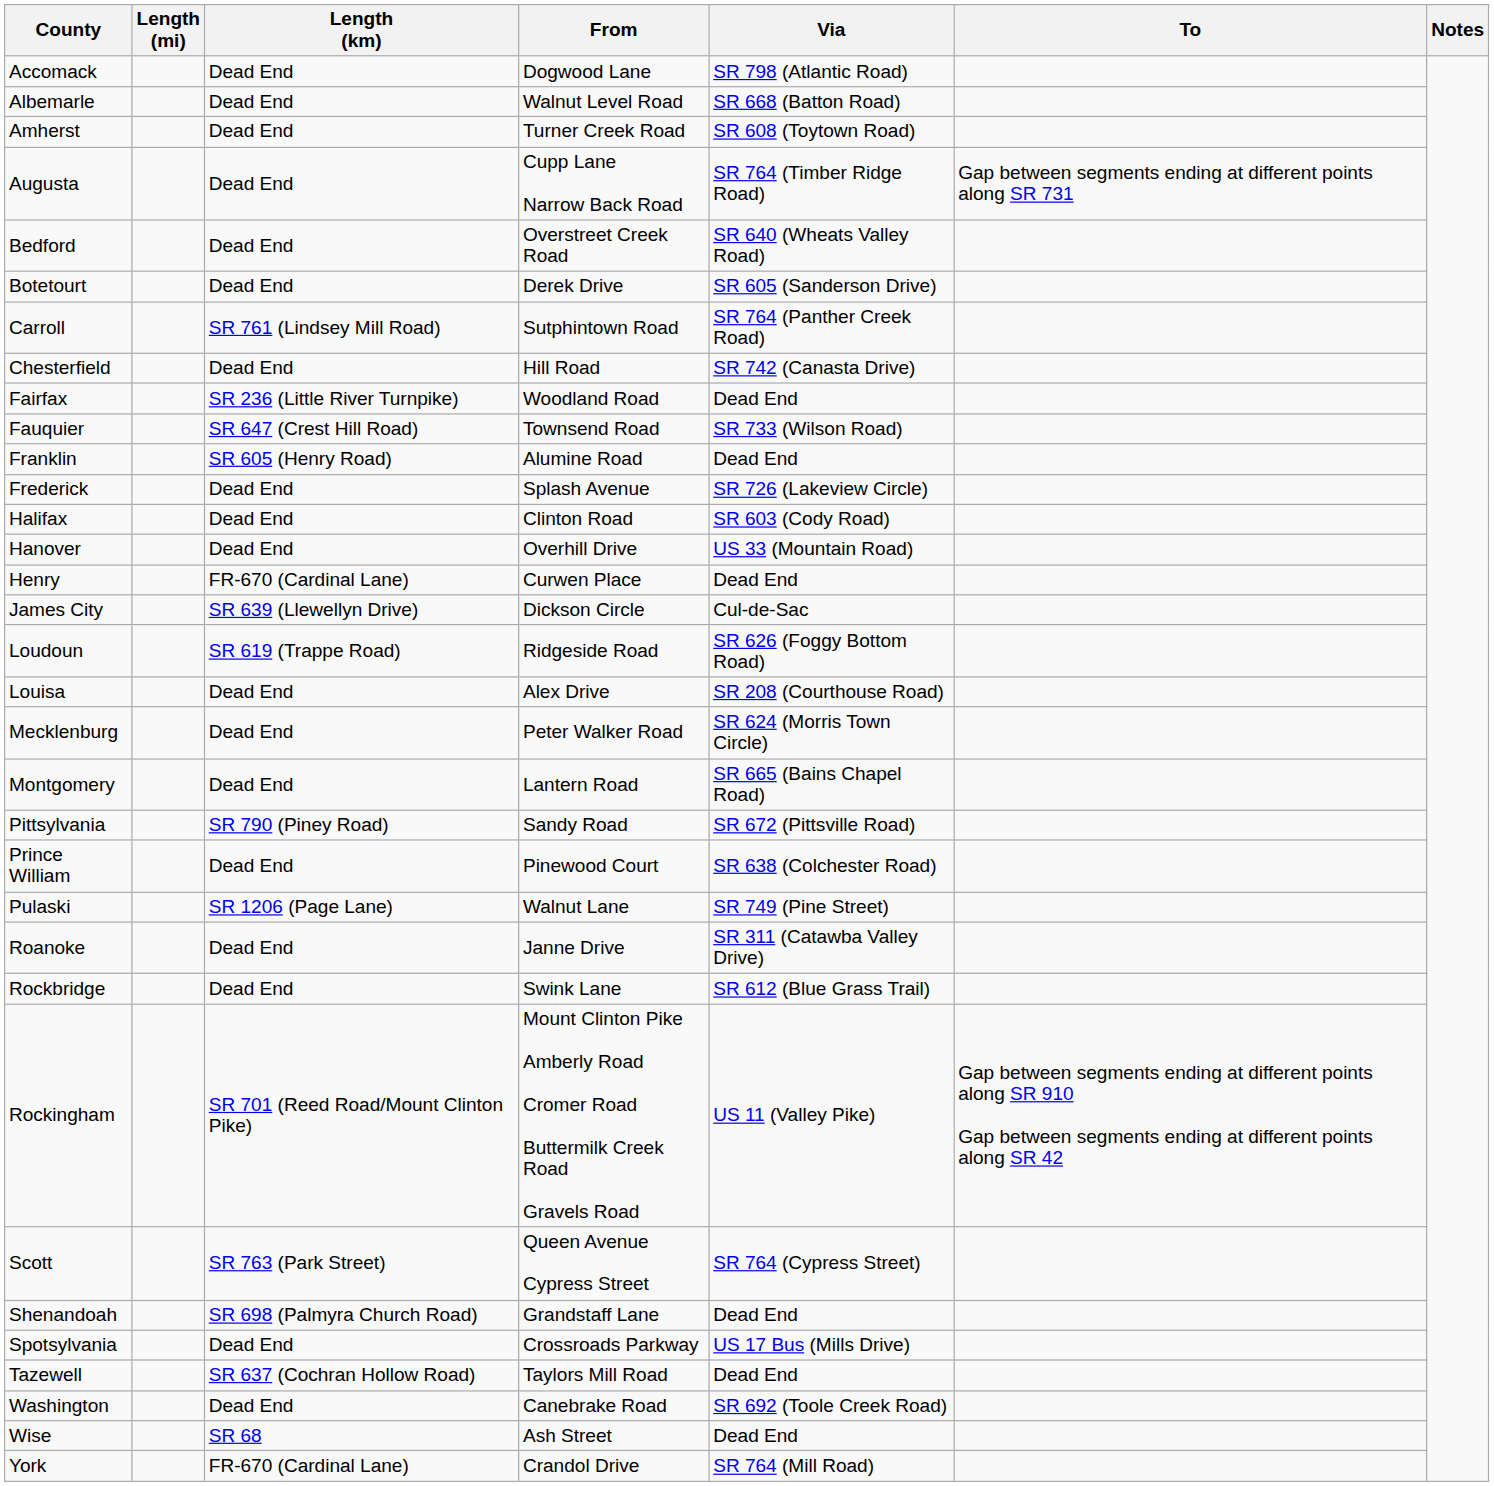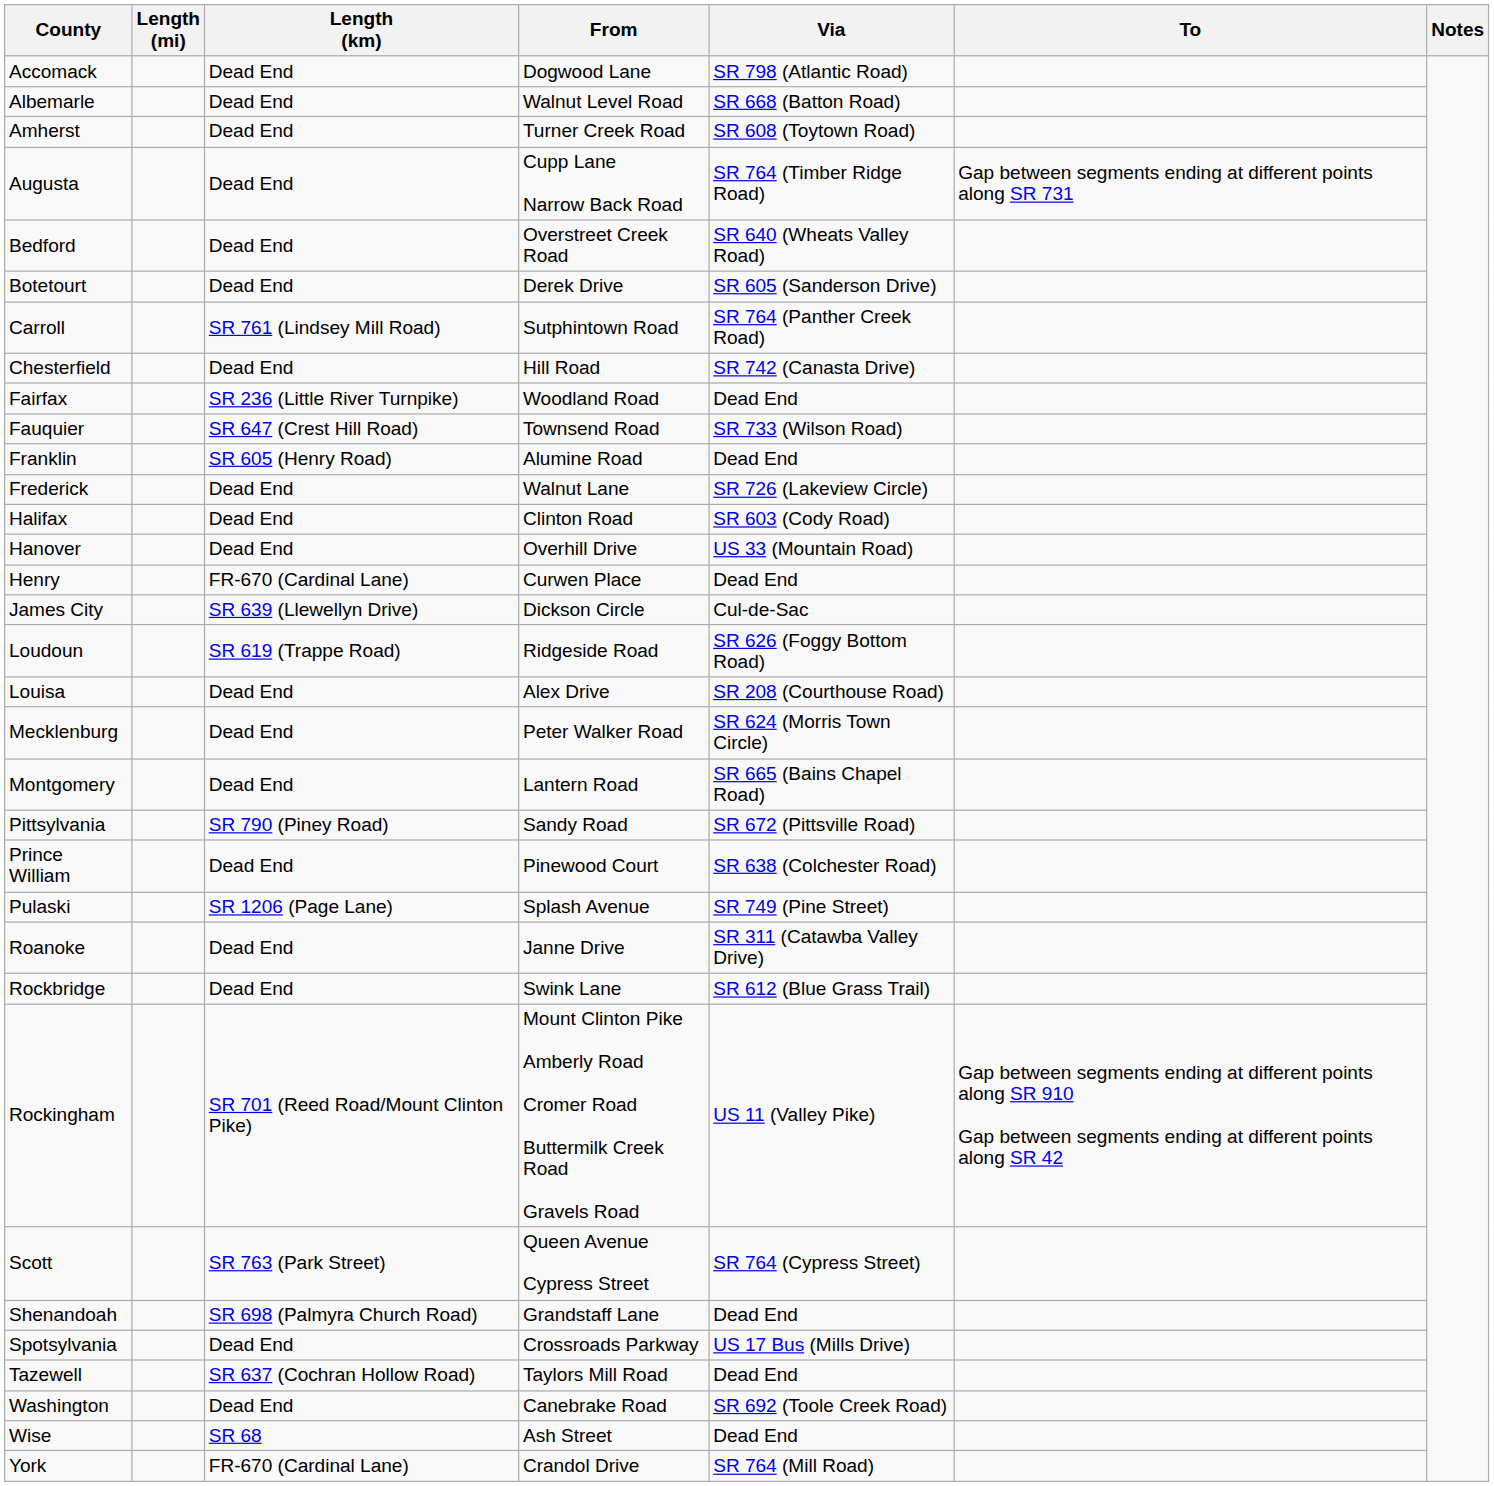(586, 489) Splash Avenue -> (576, 489) Walnut Lane
(576, 906) Walnut Lane -> (586, 906) Splash Avenue
